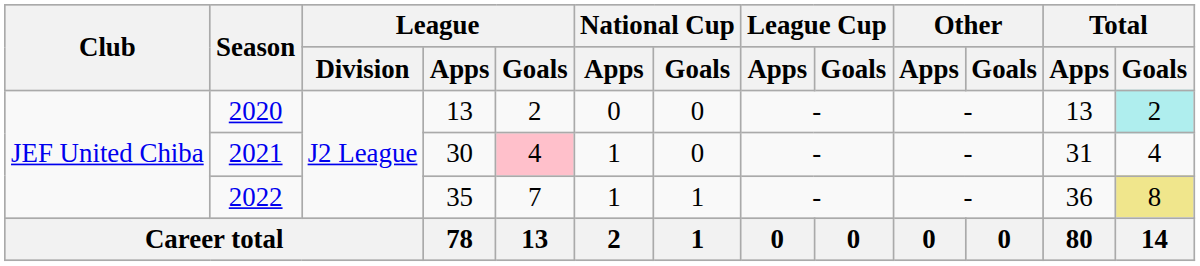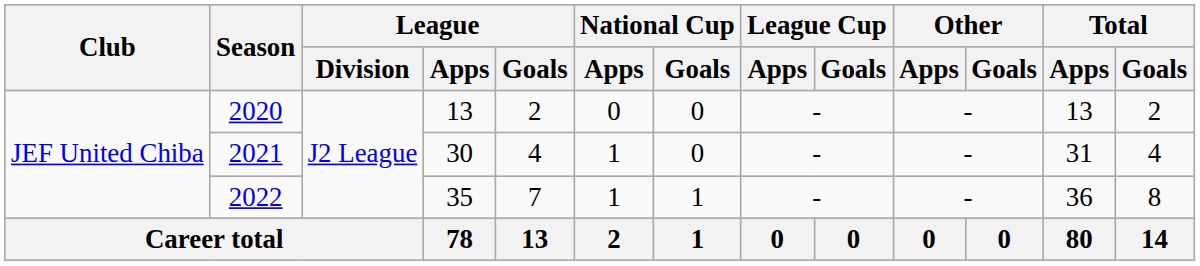(1154, 111) paleturquoise background -> (1154, 111) no background
(535, 153) pink background -> (535, 153) no background
(1154, 196) khaki background -> (1154, 196) no background
